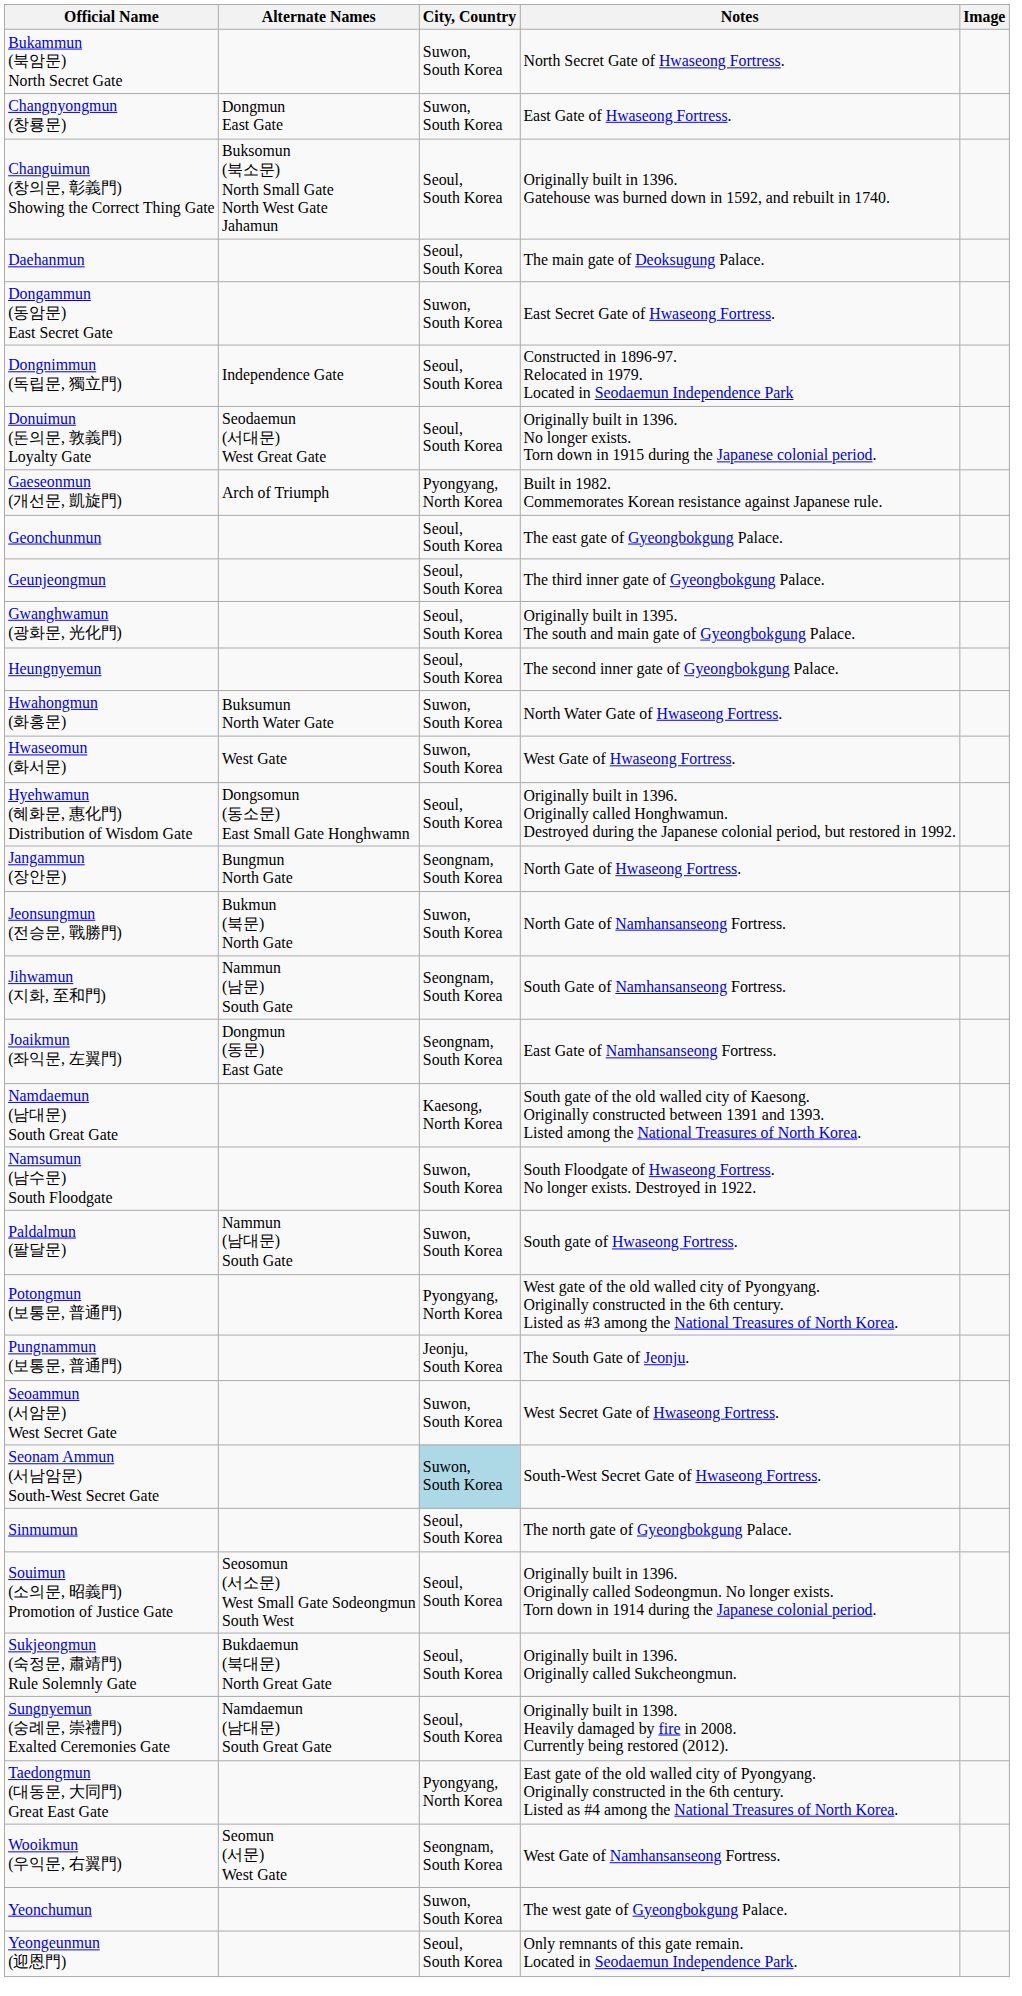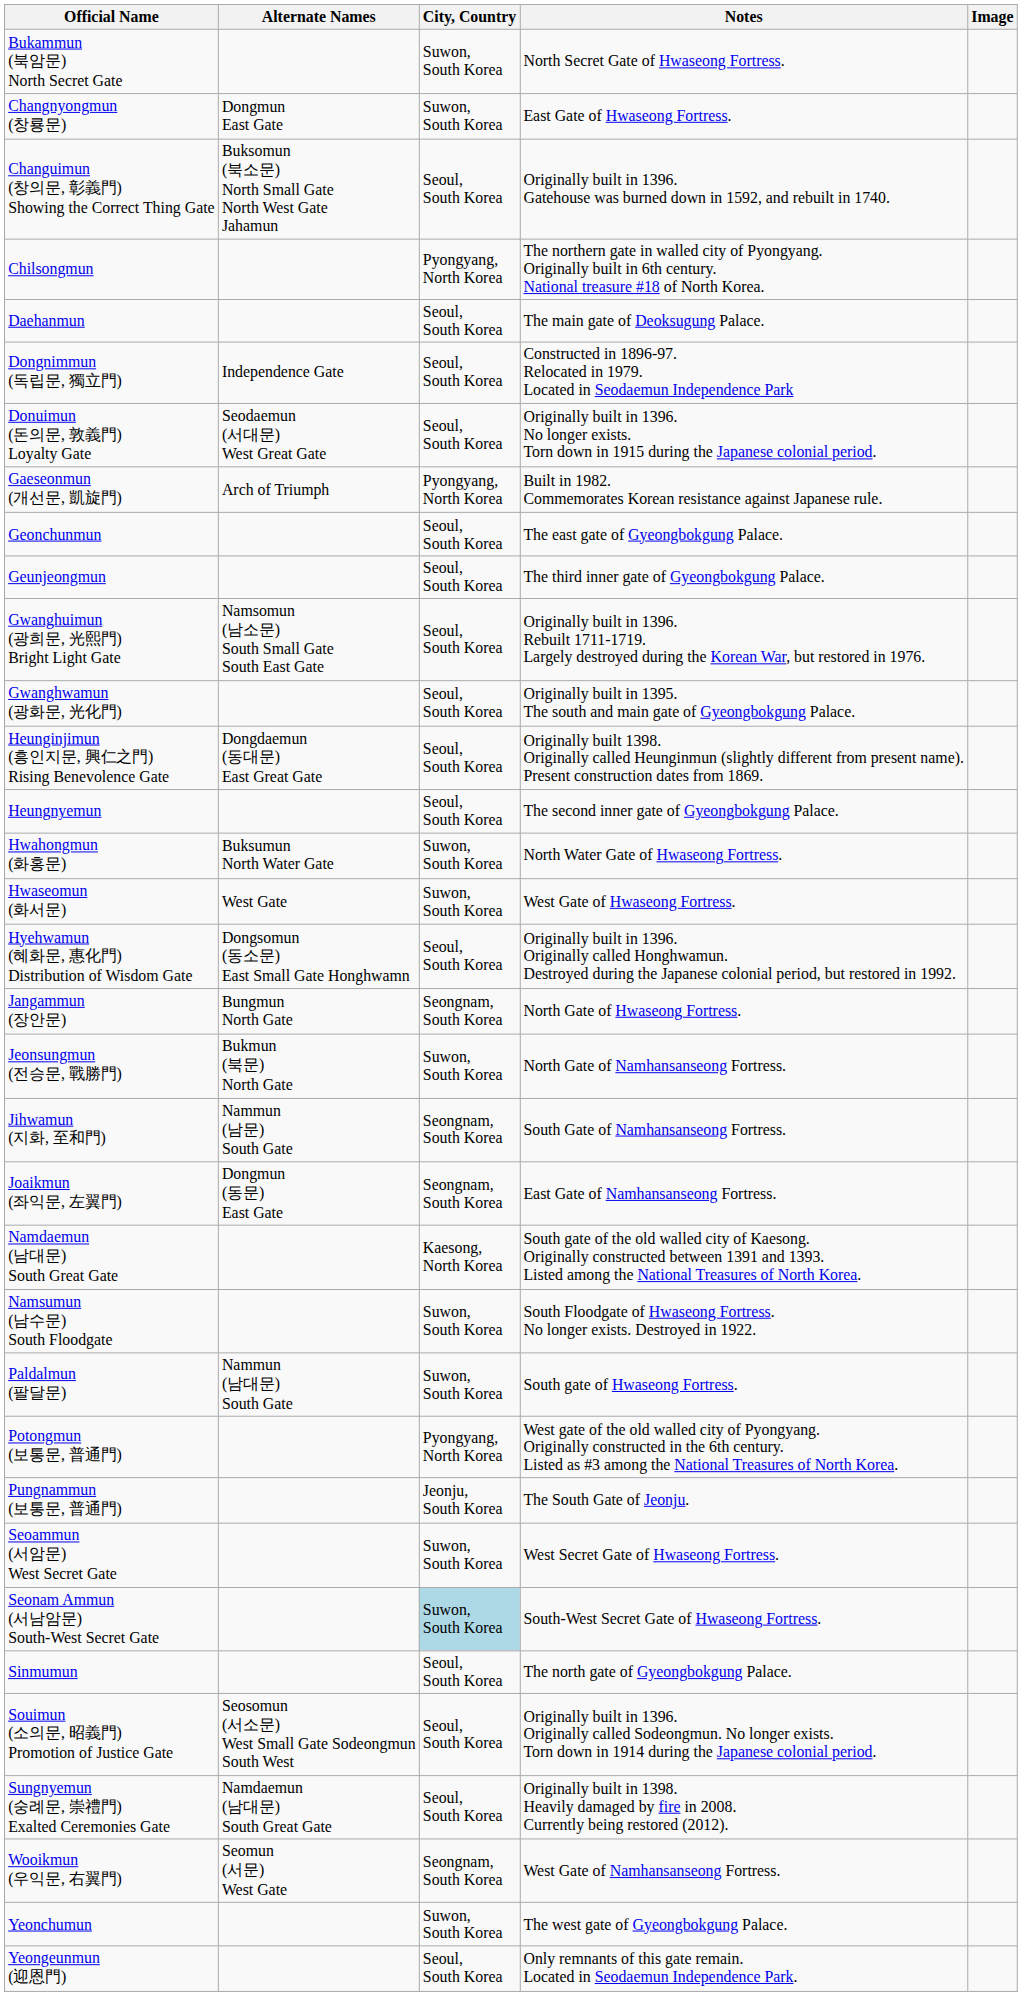+ row: (51, 269)
- row: (60, 313)
+ row: (65, 639)
+ row: (89, 757)
- row: (72, 1664)
- row: (65, 1792)
